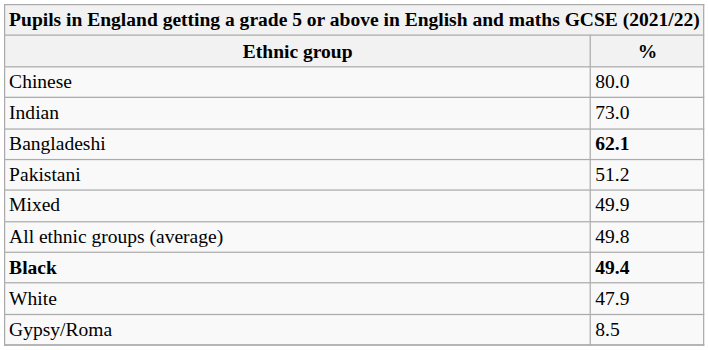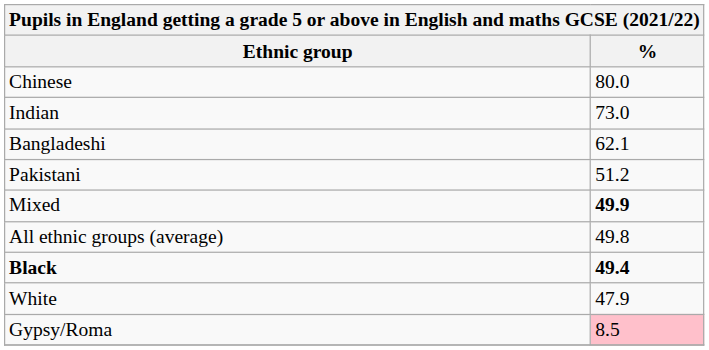(612, 143) bold -> (612, 143) normal
(612, 205) normal -> (612, 205) bold
(607, 329) no background -> (607, 329) pink background
